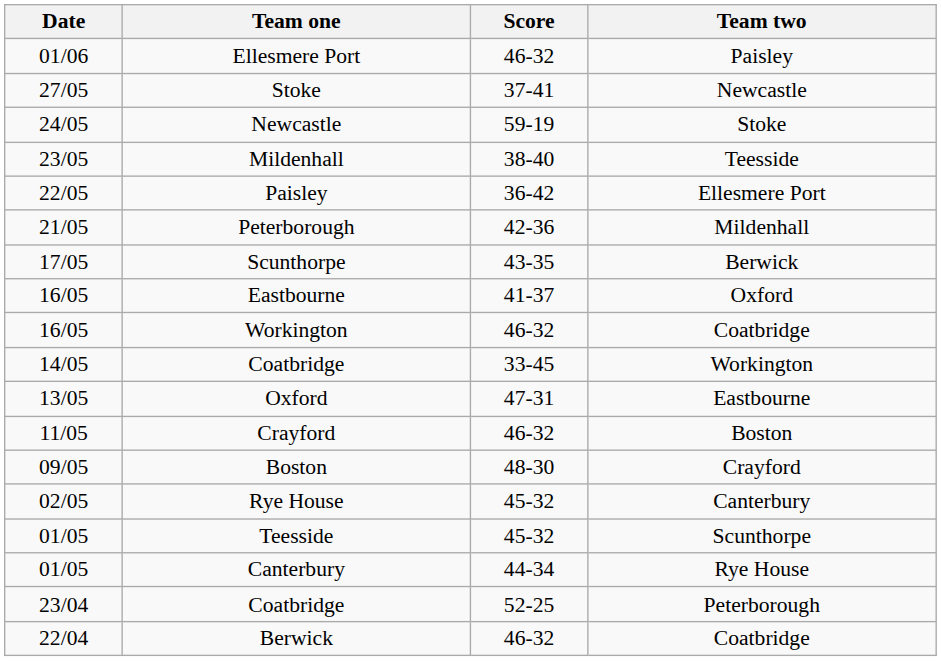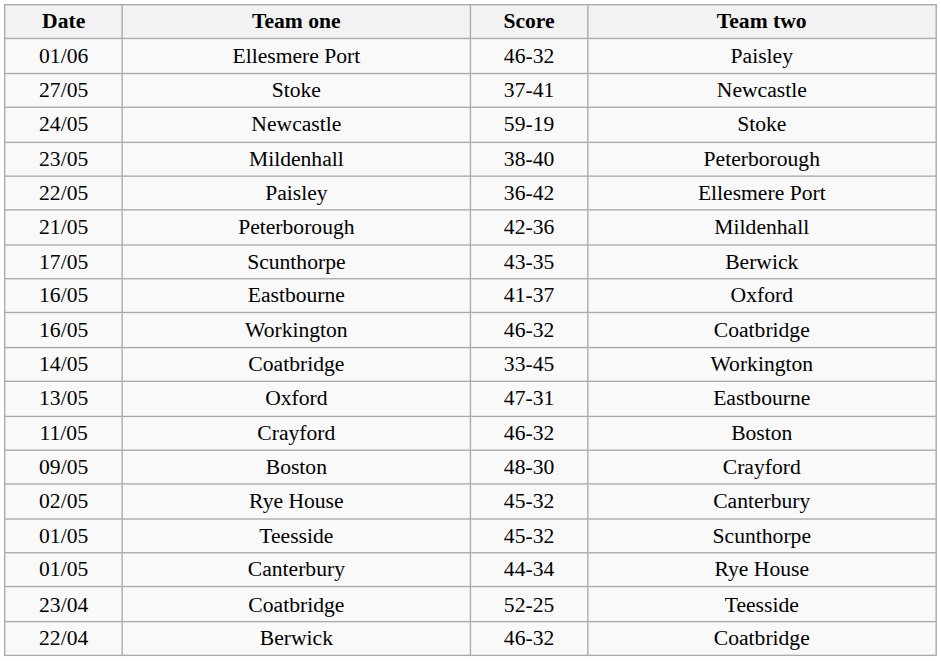(762, 158) Teesside -> (762, 158) Peterborough
(762, 603) Peterborough -> (762, 603) Teesside
